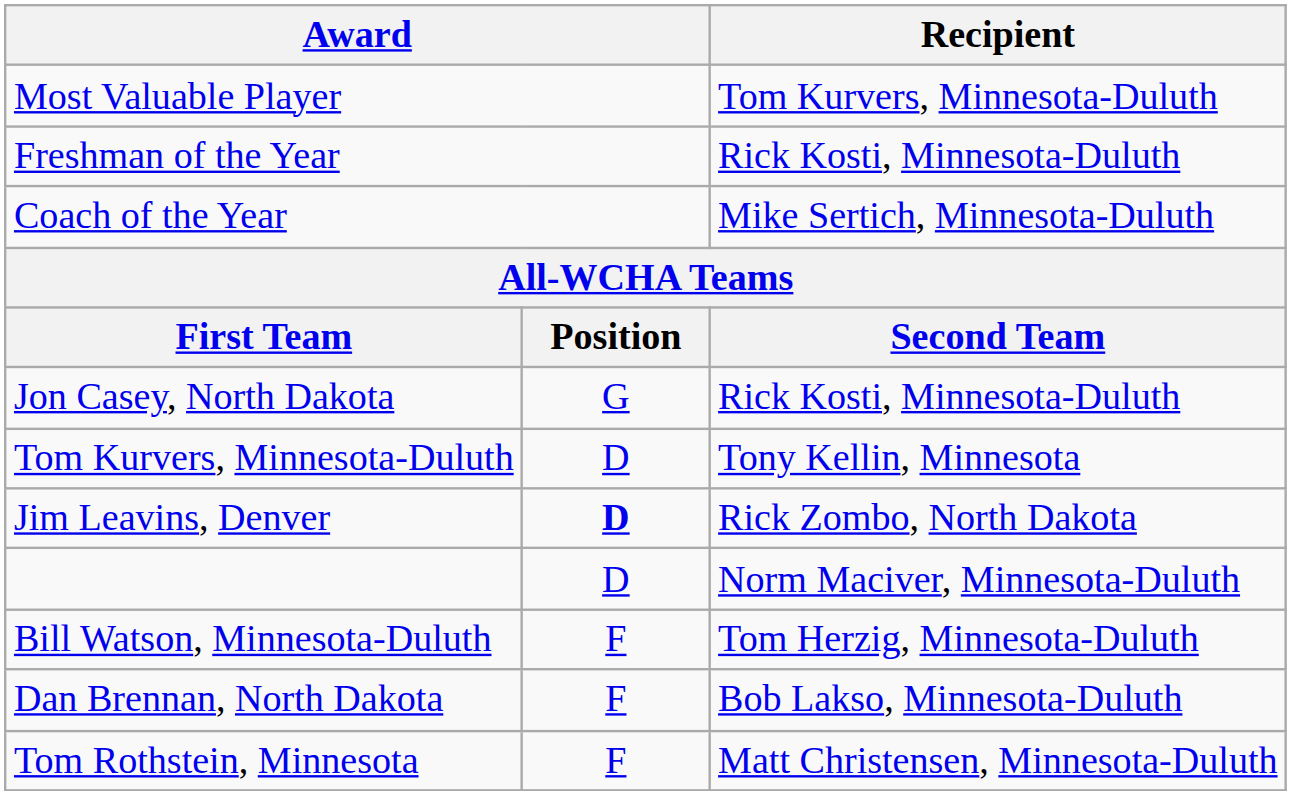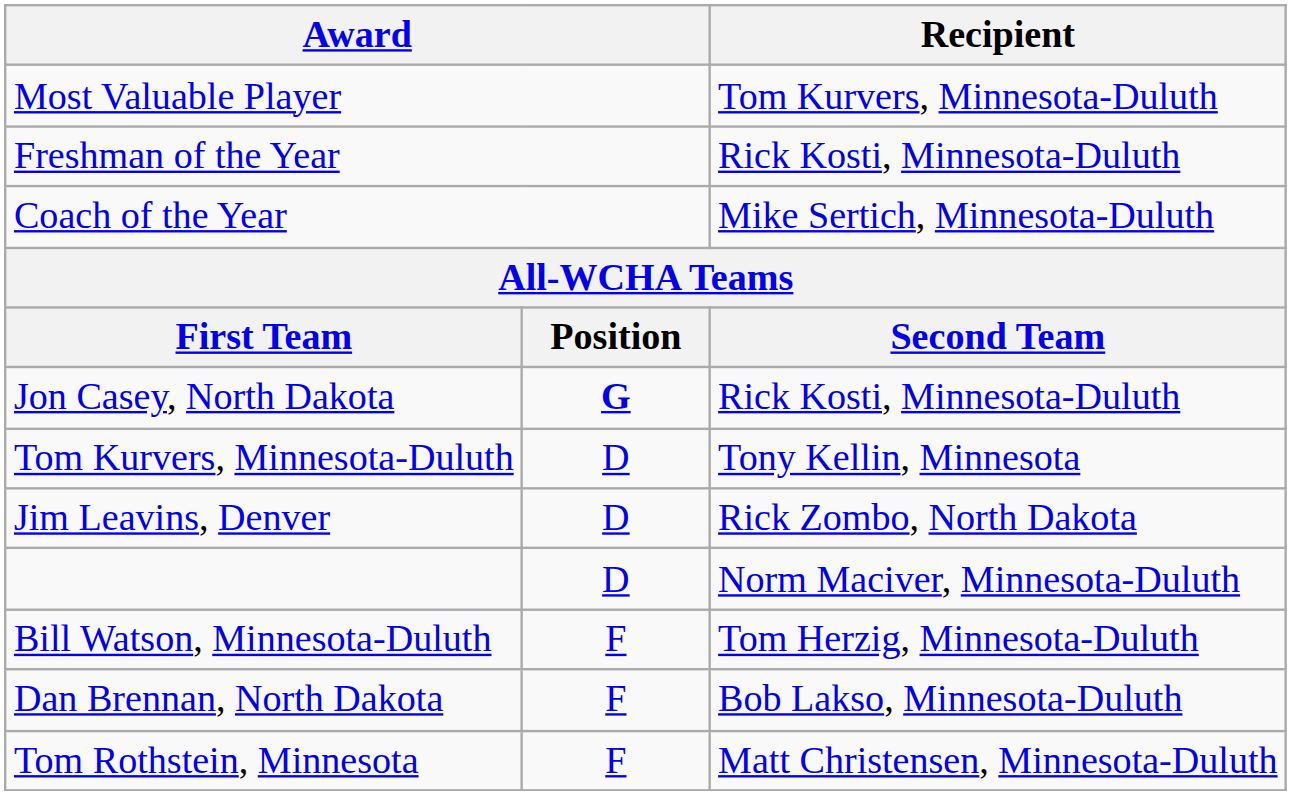(616, 397) normal -> (616, 397) bold
(616, 517) bold -> (616, 517) normal
